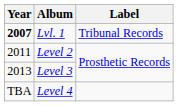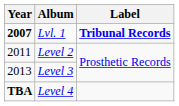(121, 33) normal -> (125, 33) bold
(19, 91) normal -> (20, 91) bold
